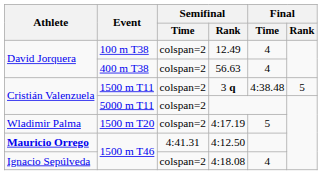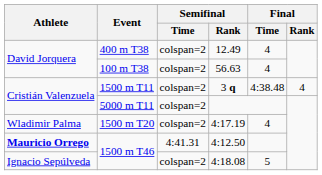(124, 50) 100 m T38 -> (124, 50) 400 m T38
(124, 68) 400 m T38 -> (124, 68) 100 m T38
(302, 87) 5 -> (302, 87) 4
(267, 124) 5 -> (267, 124) 4
(267, 161) 4 -> (267, 161) 5
